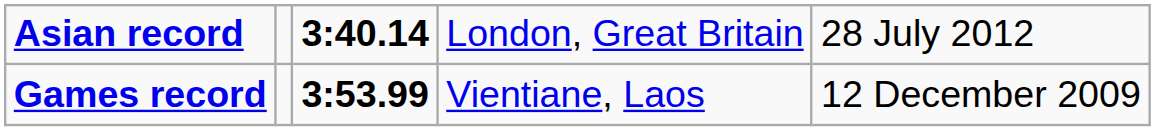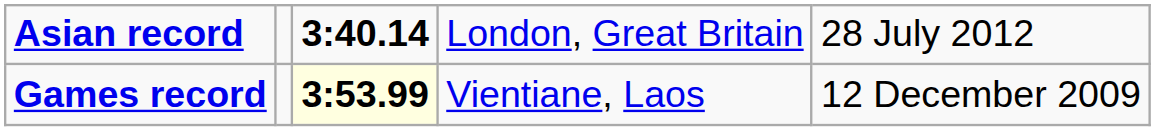(365, 93) no background -> (365, 93) lightyellow background
